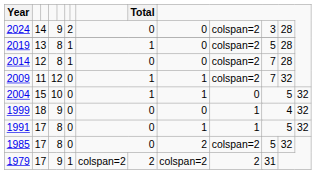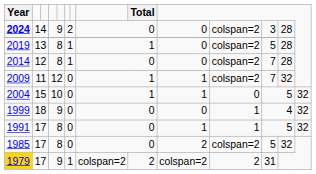(18, 29) normal -> (18, 29) bold
(18, 161) no background -> (18, 161) gold background
